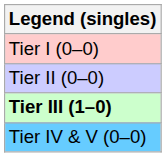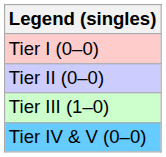(60, 107) bold -> (59, 107) normal
